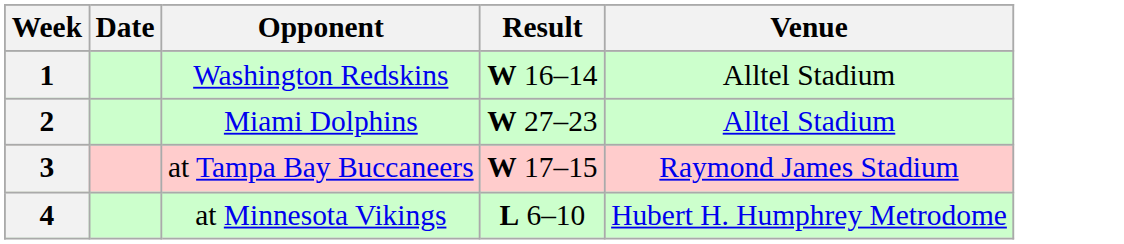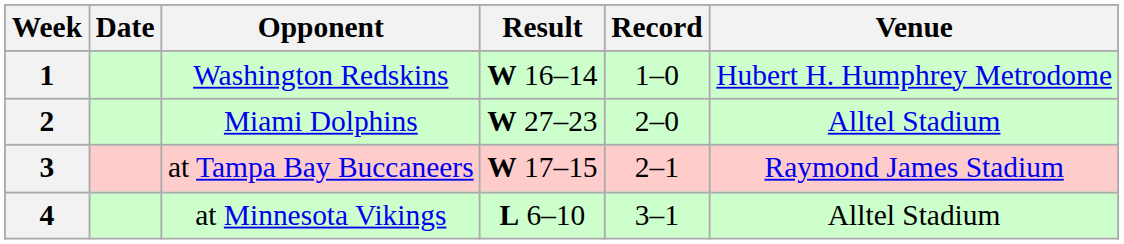+ column: (657, 27)
(809, 74) Alltel Stadium -> (914, 74) Hubert H. Humphrey Metrodome
(809, 214) Hubert H. Humphrey Metrodome -> (914, 214) Alltel Stadium
